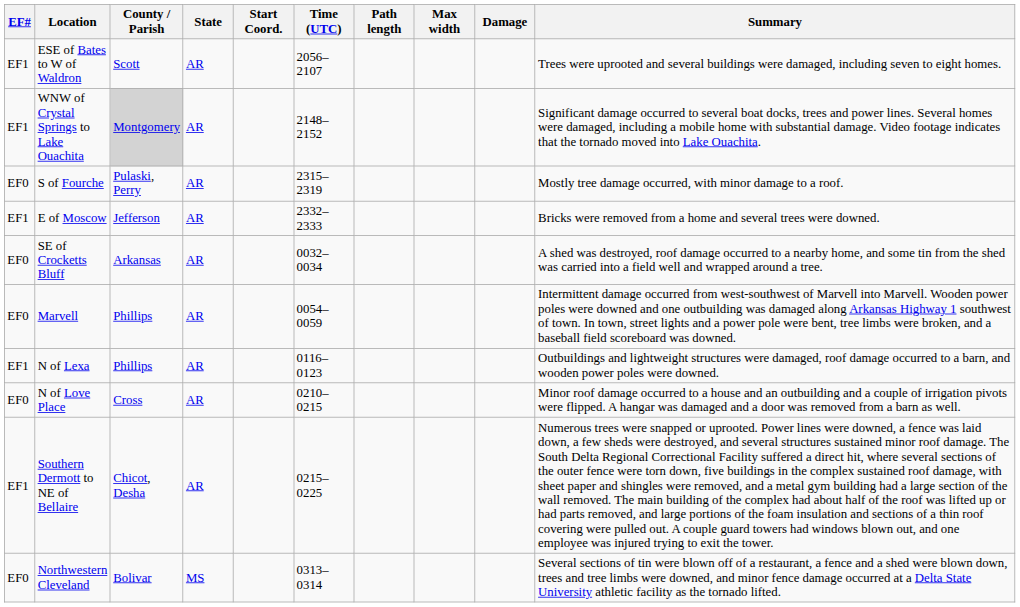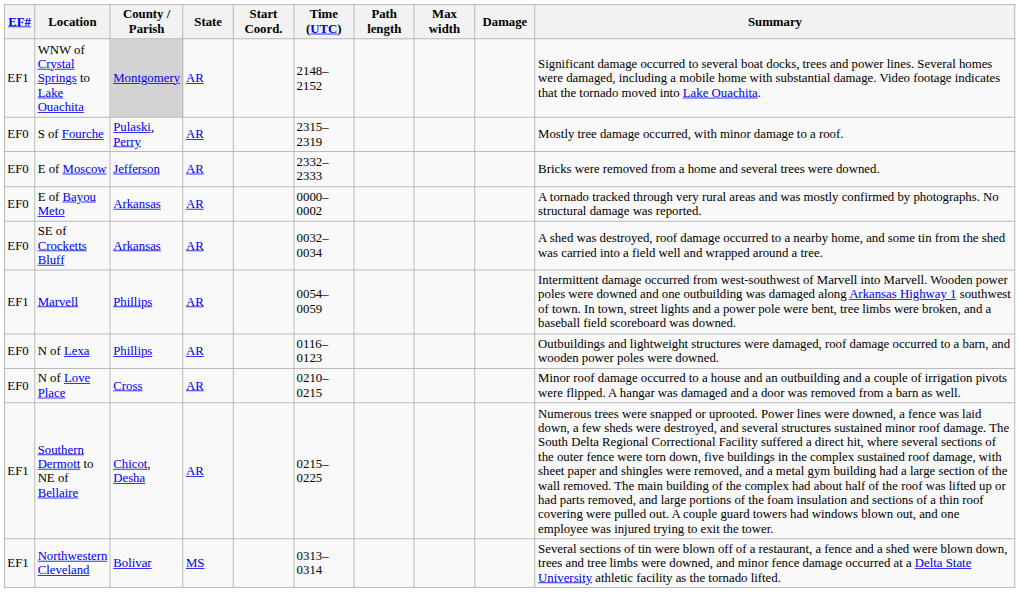- row: (72, 63)
(18, 218) EF1 -> (18, 169) EF0
+ row: (67, 203)
(18, 316) EF0 -> (18, 302) EF1
(18, 365) EF1 -> (18, 351) EF0
(18, 577) EF0 -> (18, 563) EF1
